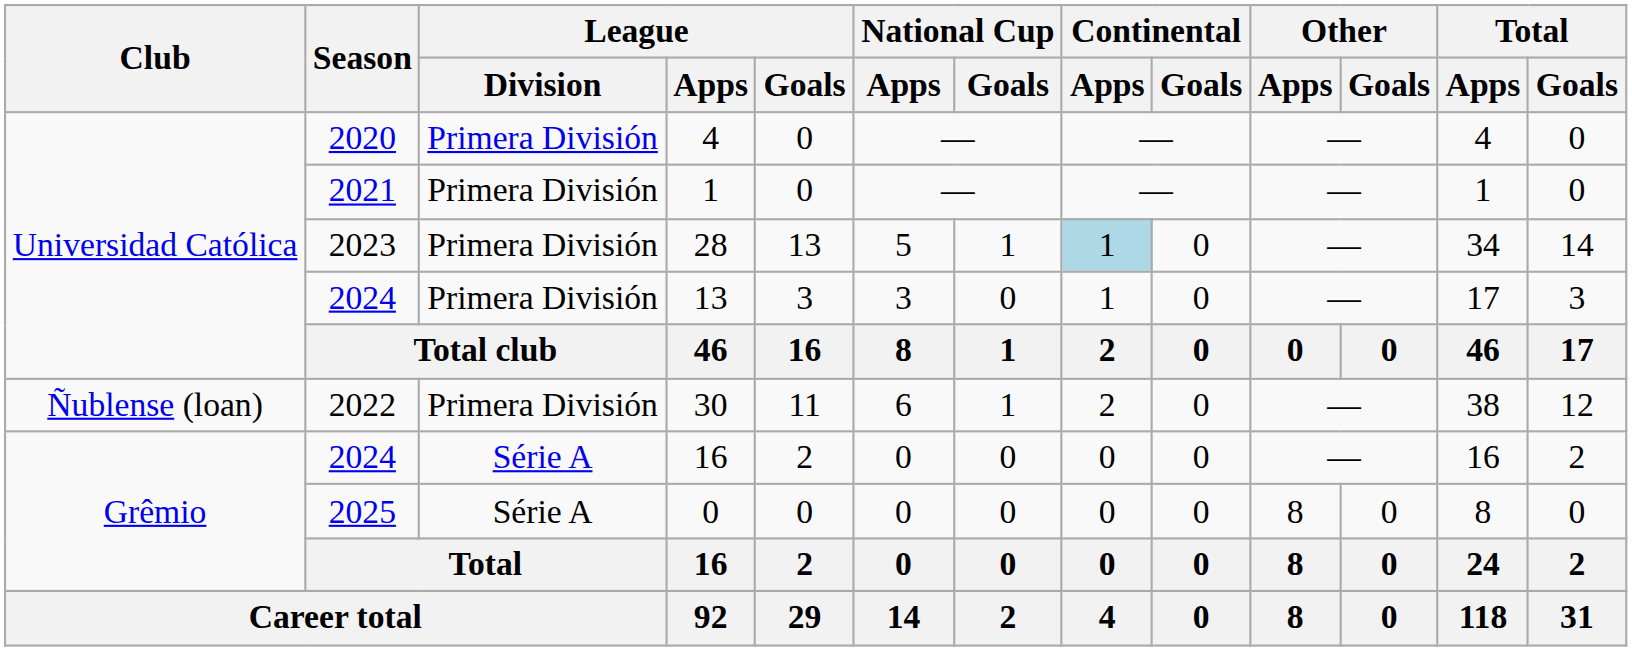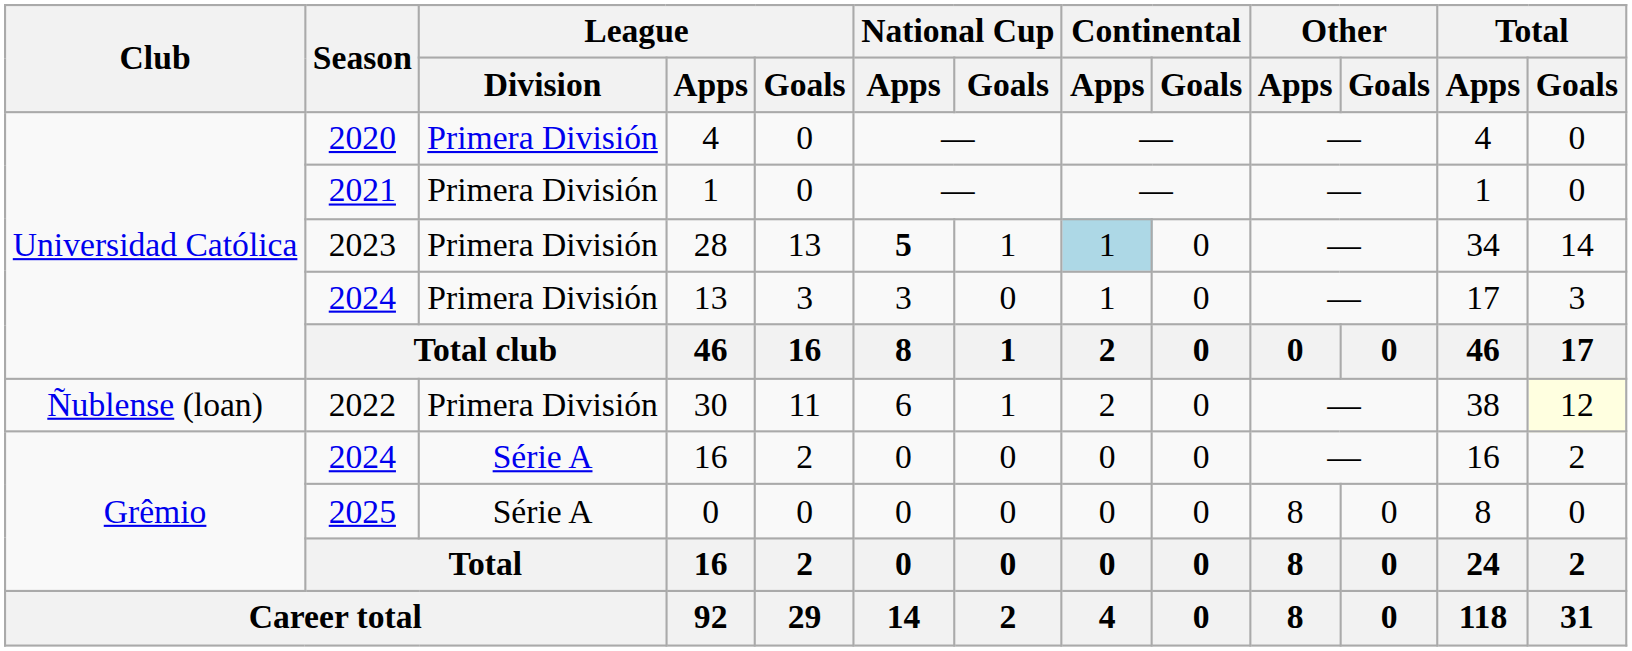(904, 244) normal -> (904, 244) bold
(1577, 404) no background -> (1577, 404) lightyellow background
